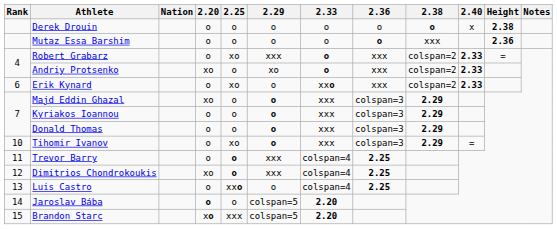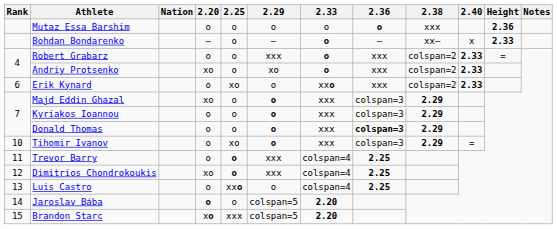- row: (65, 26)
+ row: (78, 41)
(234, 56) xo -> (234, 56) o
(379, 129) normal -> (379, 129) bold
